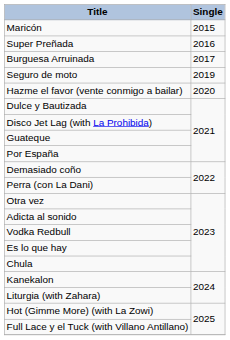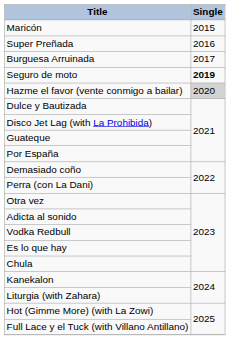(204, 75) normal -> (204, 75) bold
(204, 91) no background -> (204, 91) lightgrey background
